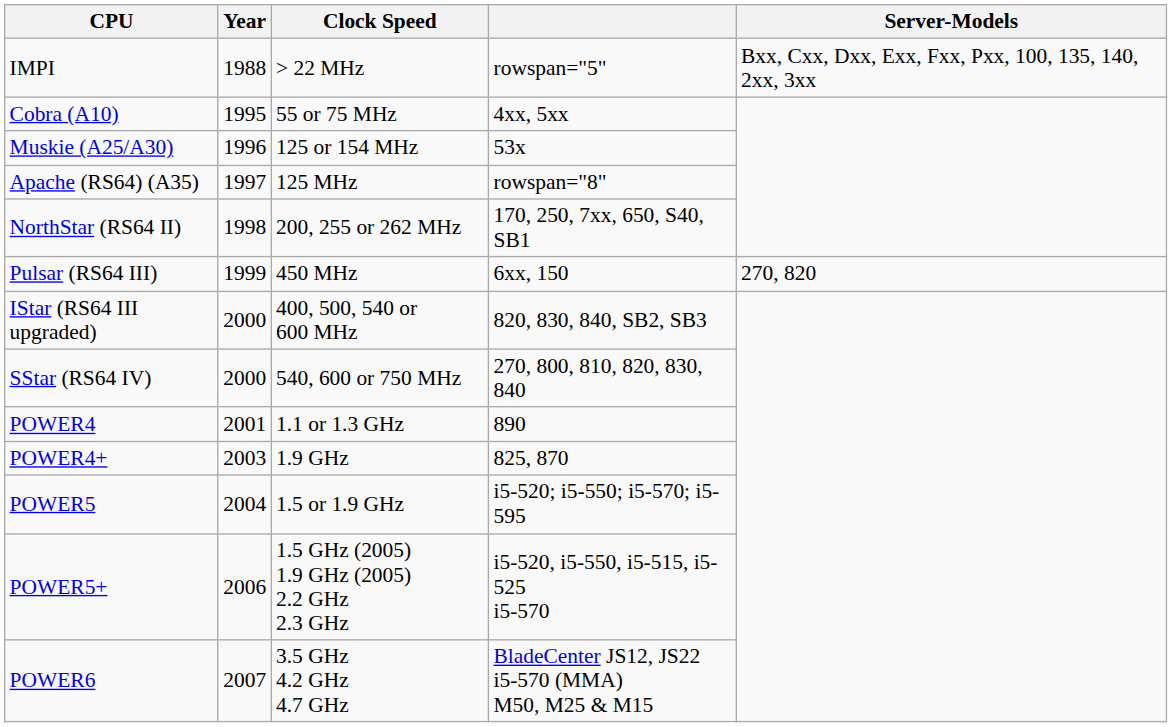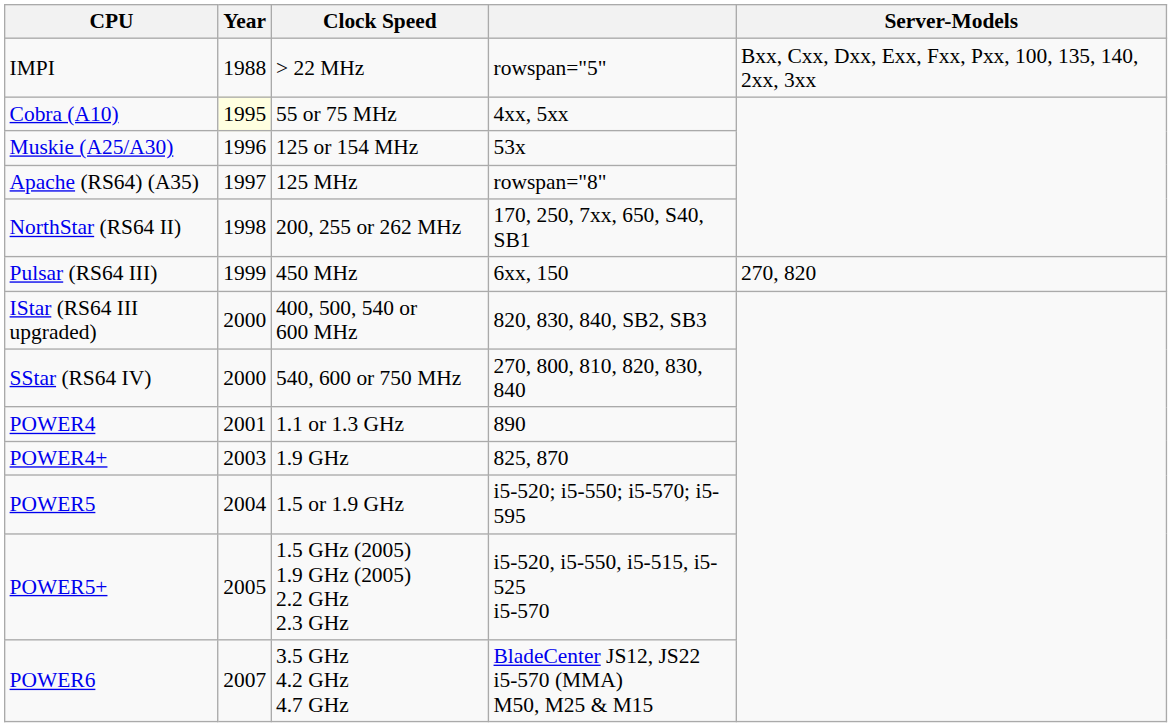(245, 113) no background -> (245, 113) lightyellow background
(245, 586) 2006 -> (245, 586) 2005
